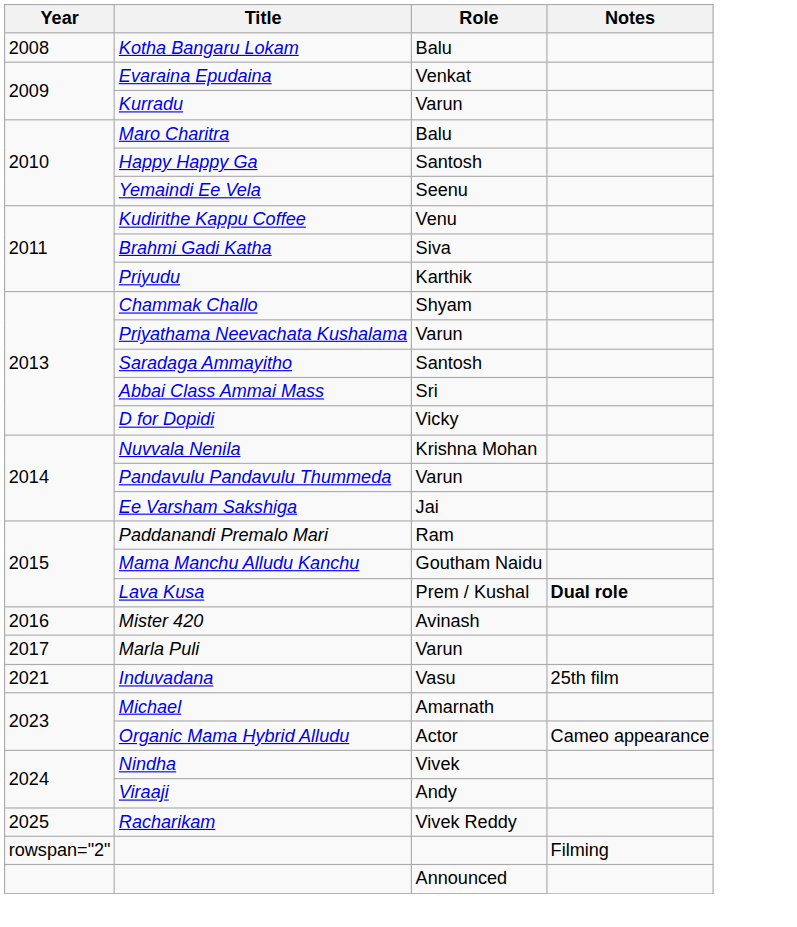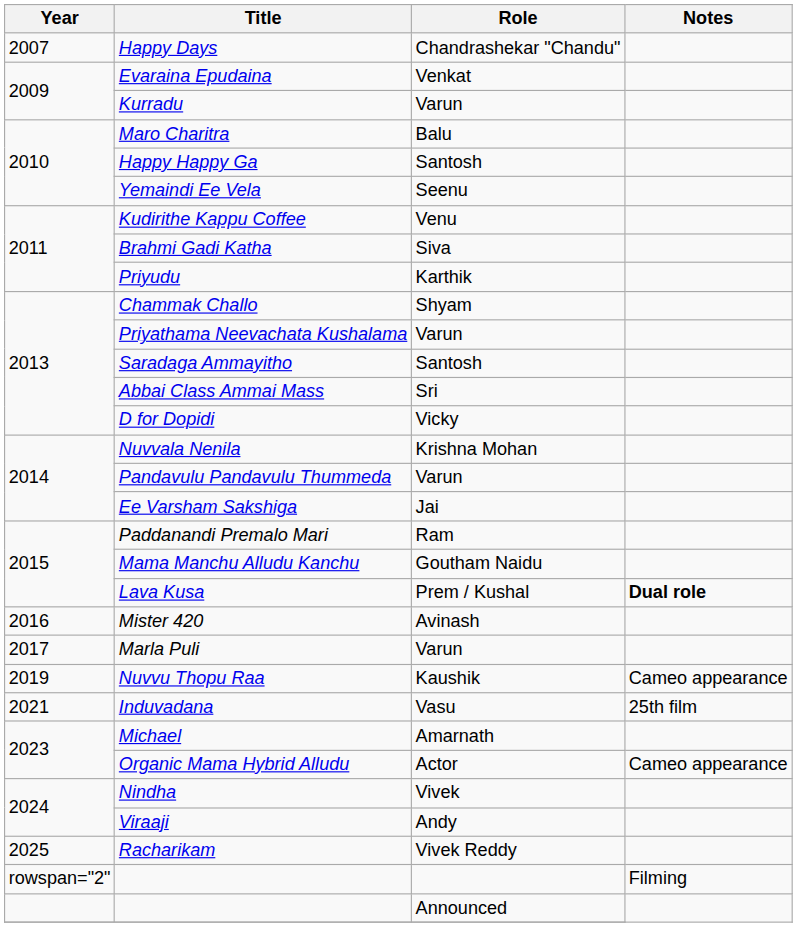+ row: (168, 47)
- row: (209, 47)
+ row: (192, 678)
